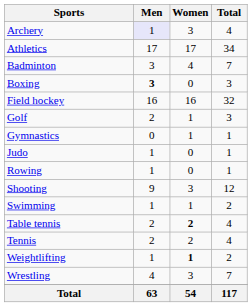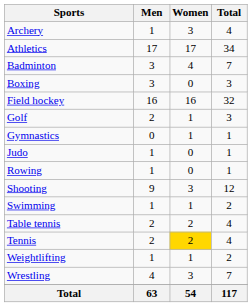(152, 30) lavender background -> (152, 30) no background
(152, 83) bold -> (152, 83) normal
(190, 223) bold -> (190, 223) normal
(190, 240) no background -> (190, 240) gold background
(190, 258) bold -> (190, 258) normal
